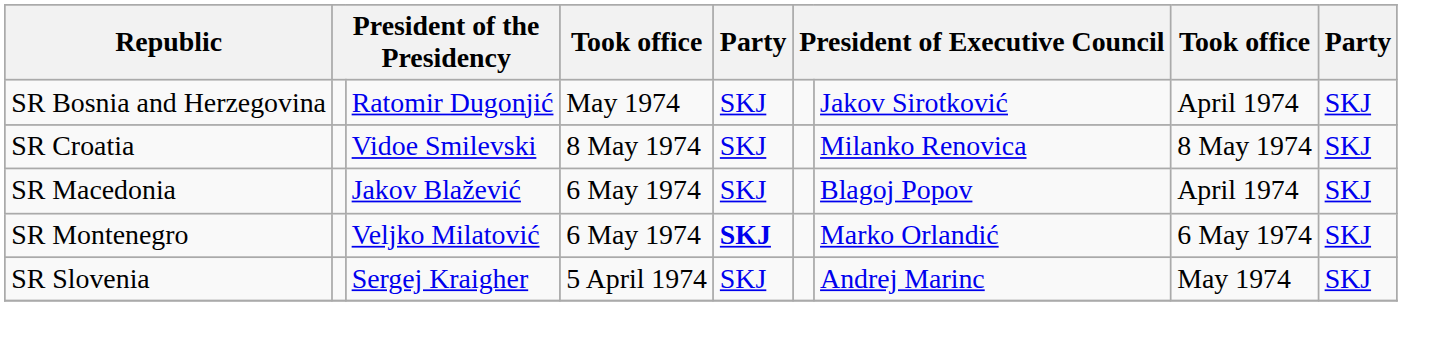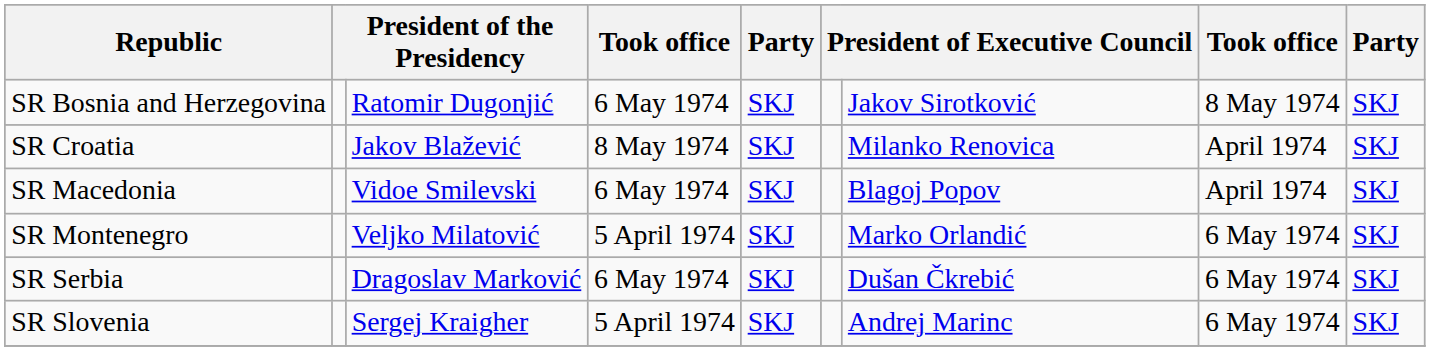(623, 102) May 1974 -> (661, 102) 6 May 1974
(1238, 102) April 1974 -> (1272, 102) 8 May 1974
(444, 146) Vidoe Smilevski -> (436, 146) Jakov Blažević
(1245, 146) 8 May 1974 -> (1266, 146) April 1974
(436, 190) Jakov Blažević -> (444, 190) Vidoe Smilevski
(634, 234) 6 May 1974 -> (664, 234) 5 April 1974
(745, 234) bold -> (771, 234) normal
+ row: (67, 278)
(1234, 278) May 1974 -> (1272, 322) 6 May 1974
